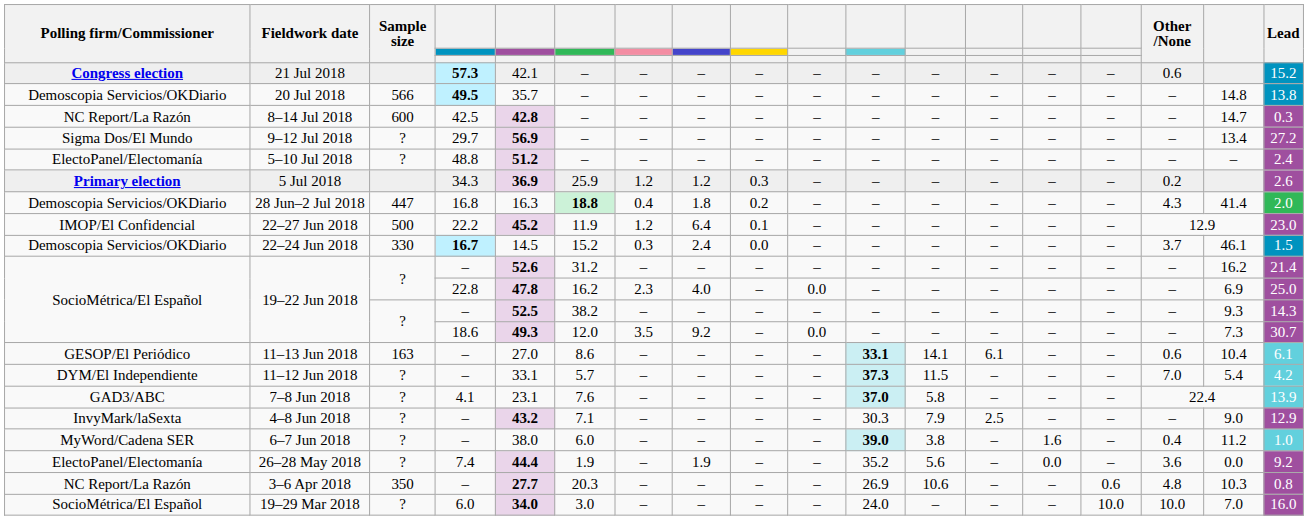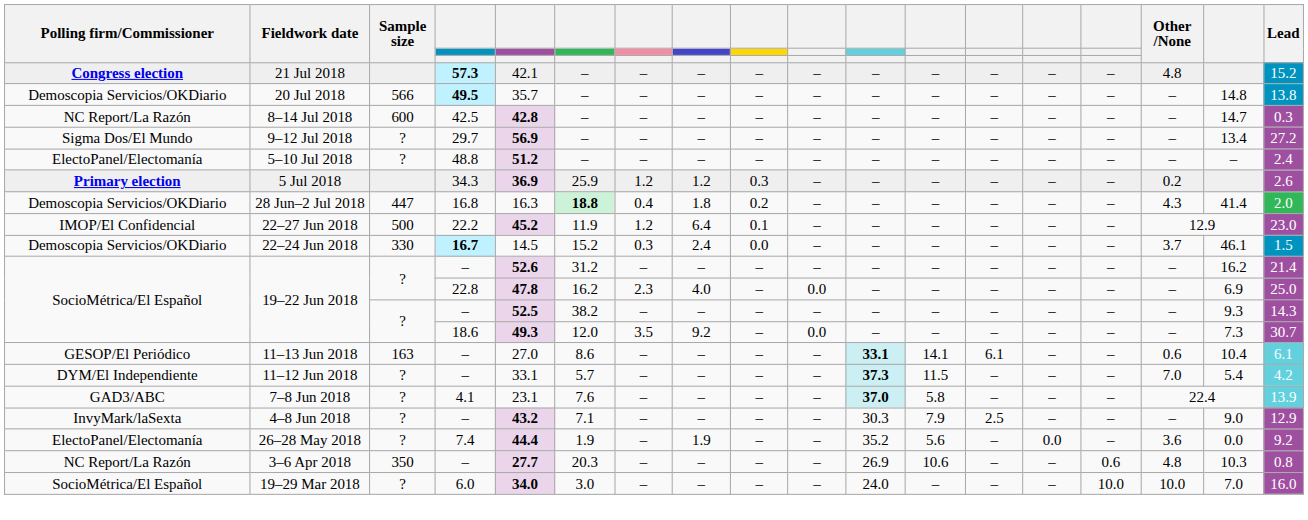(1172, 73) 0.6 -> (1172, 73) 4.8
- row: (310, 440)
